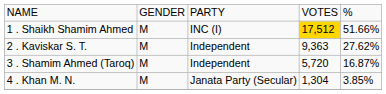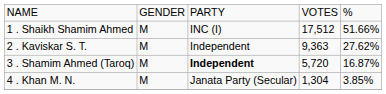(318, 30) gold background -> (318, 30) no background
(220, 64) normal -> (222, 64) bold
